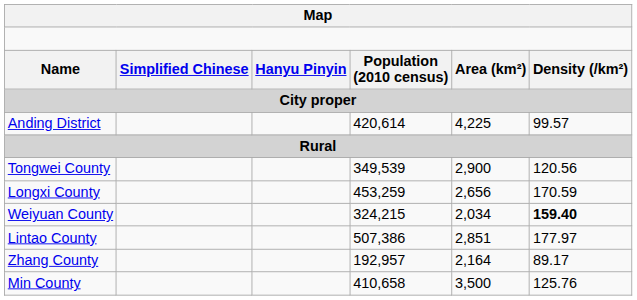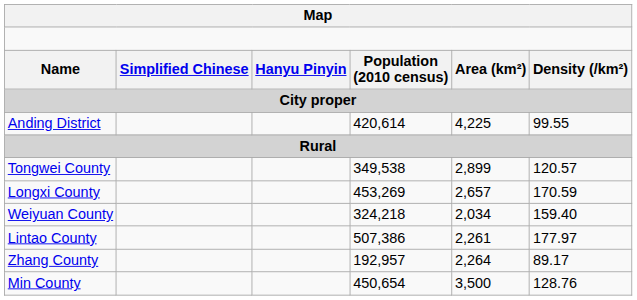(551, 123) 99.57 -> (551, 123) 99.55
(379, 169) 349,539 -> (379, 169) 349,538
(473, 169) 2,900 -> (473, 169) 2,899
(555, 169) 120.56 -> (555, 169) 120.57
(379, 191) 453,259 -> (379, 191) 453,269
(473, 191) 2,656 -> (473, 191) 2,657
(379, 214) 324,215 -> (379, 214) 324,218
(555, 214) bold -> (555, 214) normal
(473, 237) 2,851 -> (473, 237) 2,261
(473, 260) 2,164 -> (473, 260) 2,264
(379, 283) 410,658 -> (379, 283) 450,654
(555, 283) 125.76 -> (555, 283) 128.76
